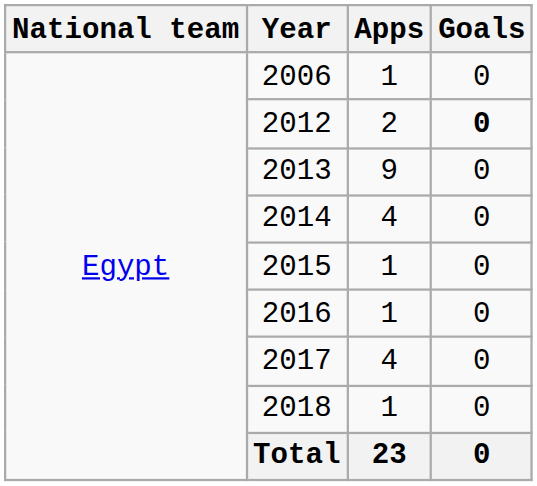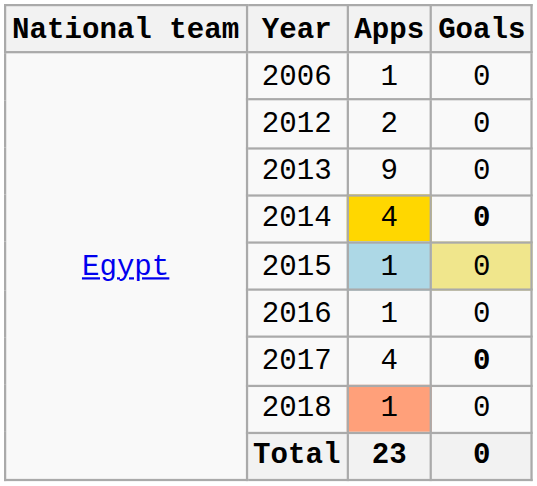(482, 124) bold -> (482, 124) normal
(389, 219) no background -> (389, 219) gold background
(482, 219) normal -> (482, 219) bold
(389, 266) no background -> (389, 266) lightblue background
(482, 266) no background -> (482, 266) khaki background
(482, 361) normal -> (482, 361) bold
(389, 409) no background -> (389, 409) lightsalmon background
